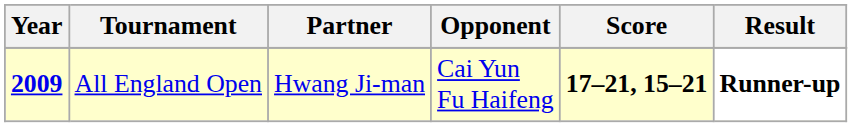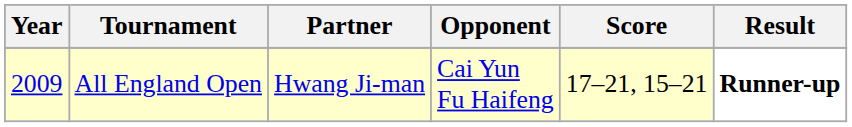(37, 83) bold -> (37, 83) normal
(637, 83) bold -> (637, 83) normal
